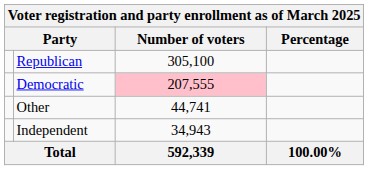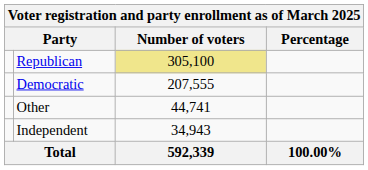(191, 61) no background -> (191, 61) khaki background
(191, 84) pink background -> (191, 84) no background
